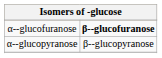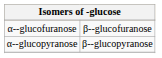(118, 28) bold -> (117, 28) normal
